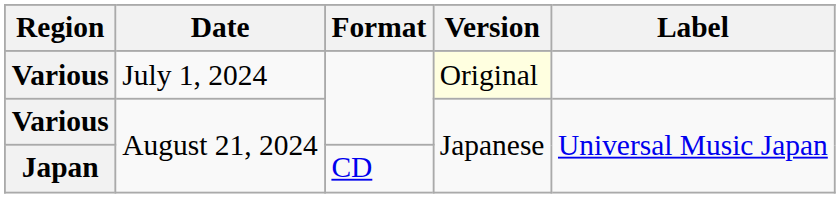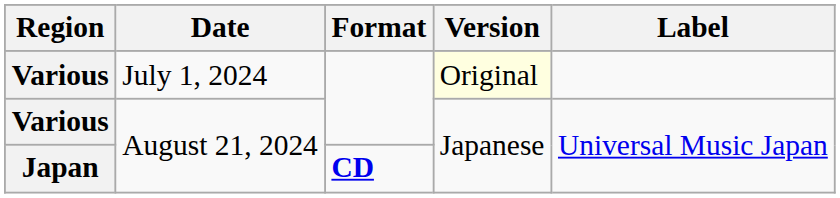(352, 167) normal -> (353, 167) bold
